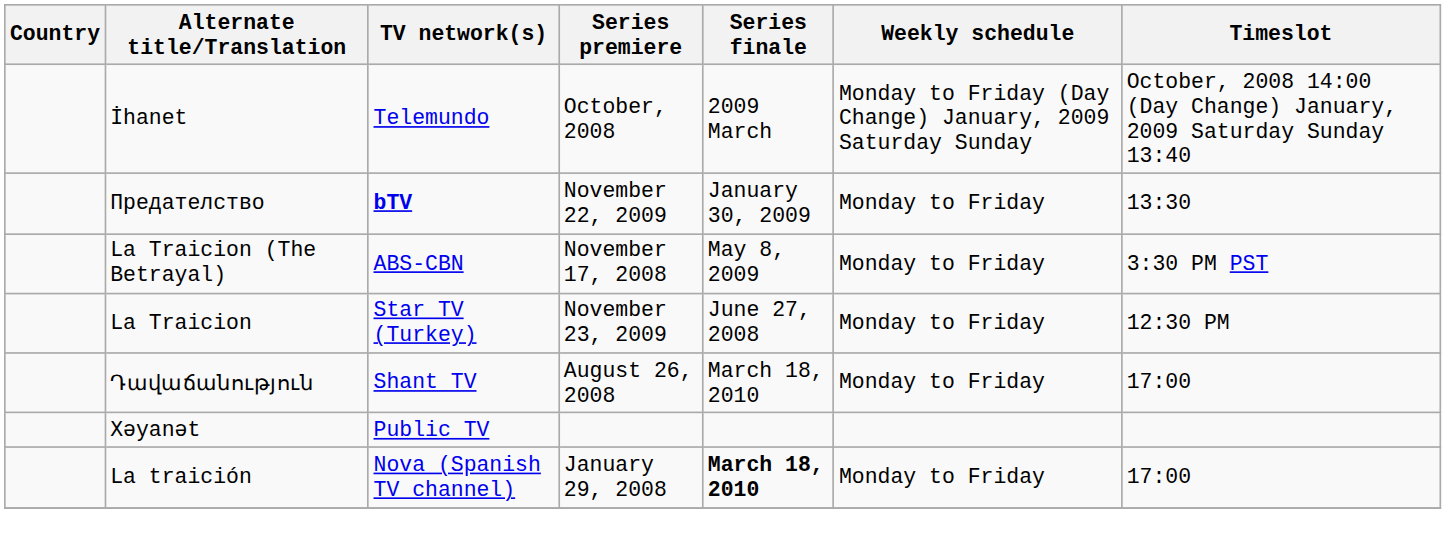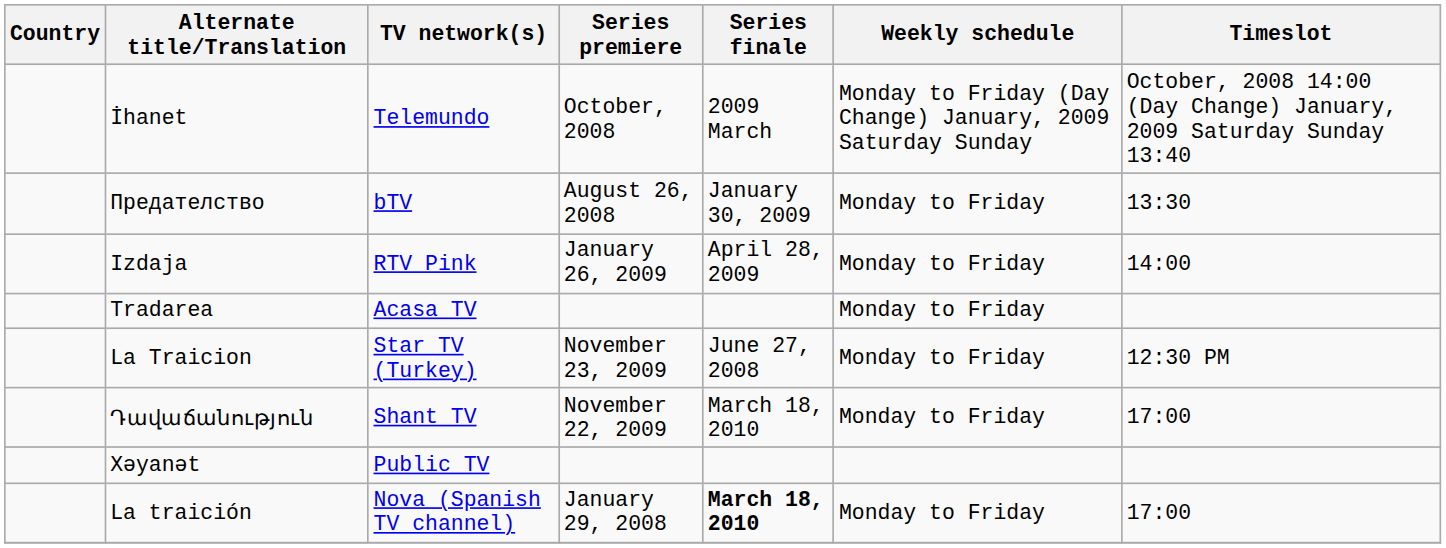(393, 204) bold -> (393, 204) normal
(615, 204) November 22, 2009 -> (628, 204) August 26, 2008
+ row: (149, 263)
+ row: (162, 311)
- row: (213, 263)
(628, 383) August 26, 2008 -> (615, 418) November 22, 2009
